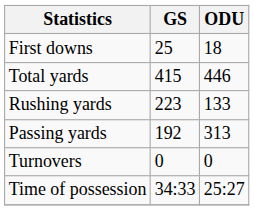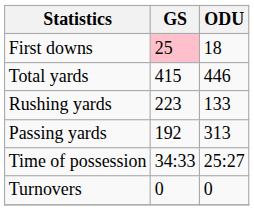(164, 48) no background -> (164, 48) pink background
rows swapped: (45, 161) <-> (78, 190)
